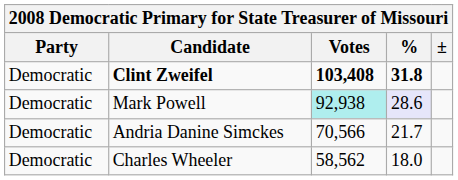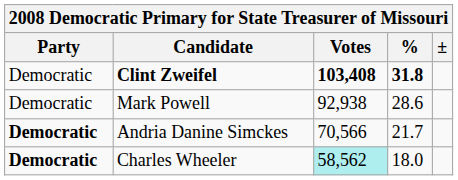(340, 103) paleturquoise background -> (342, 103) no background
(407, 103) lavender background -> (407, 103) no background
(50, 132) normal -> (53, 132) bold
(50, 160) normal -> (53, 160) bold
(340, 160) no background -> (342, 160) paleturquoise background
